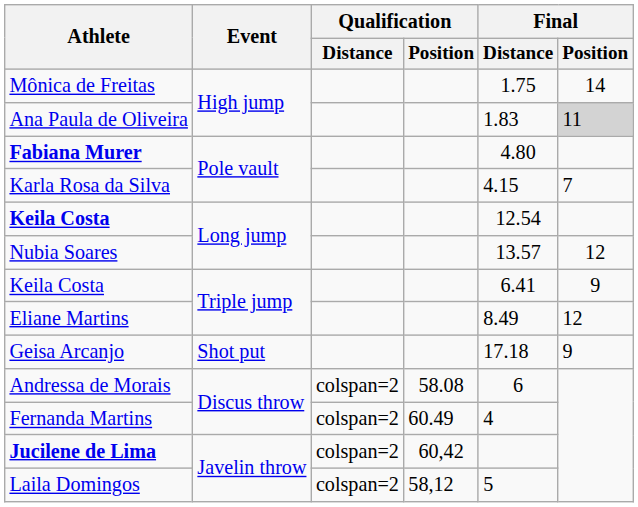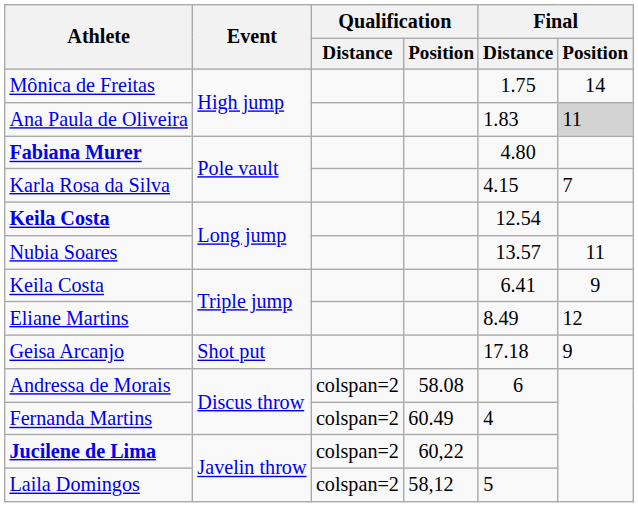(595, 252) 12 -> (595, 252) 11
(441, 451) 60,42 -> (441, 451) 60,22
